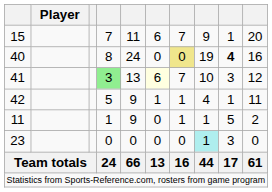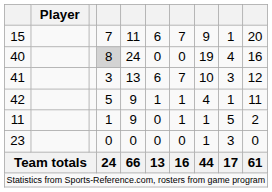(109, 57) no background -> (109, 57) lightgrey background
(182, 57) khaki background -> (182, 57) no background
(231, 57) bold -> (231, 57) normal
(109, 78) lightgreen background -> (109, 78) no background
(158, 78) lightyellow background -> (158, 78) no background
(206, 141) paleturquoise background -> (206, 141) no background
